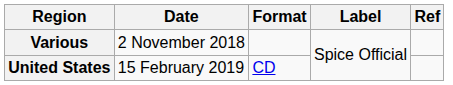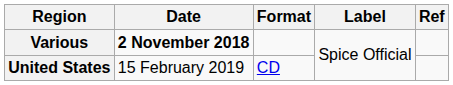(181, 42) normal -> (184, 42) bold
